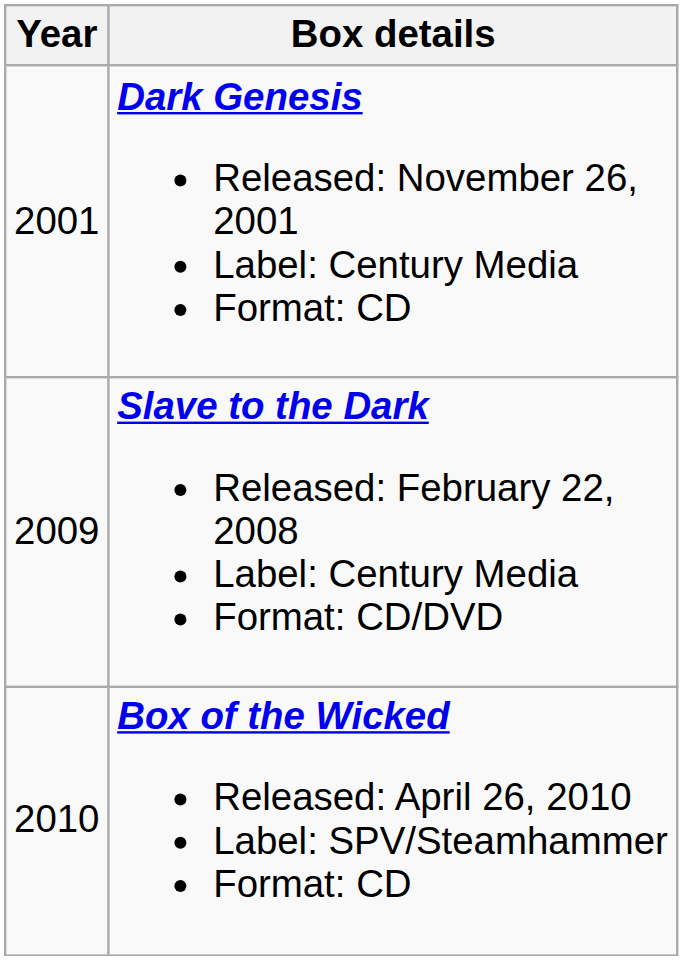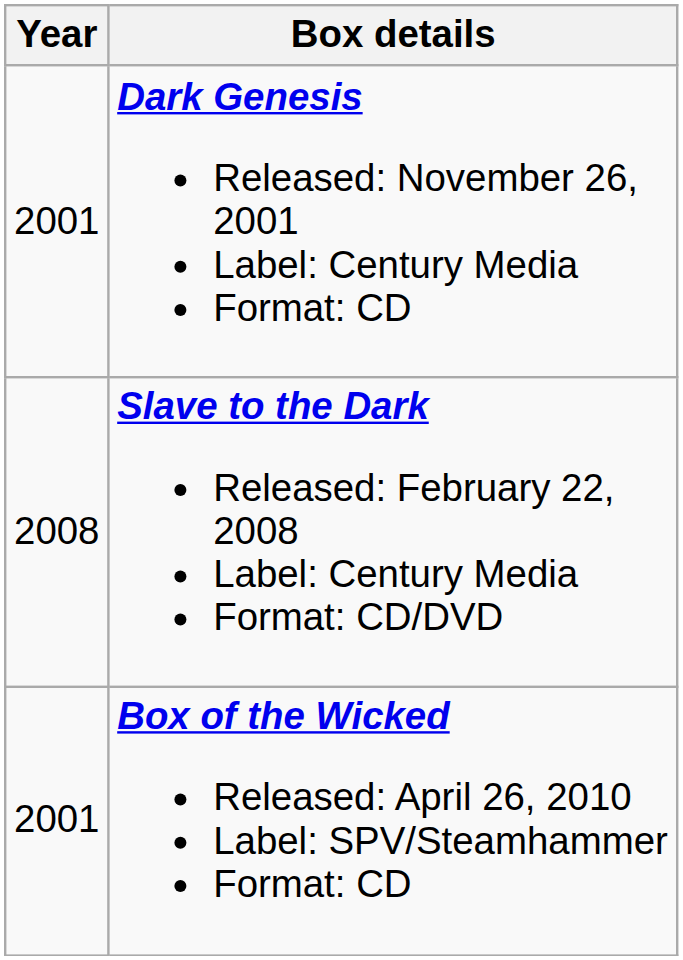(57, 531) 2009 -> (57, 531) 2008
(57, 820) 2010 -> (57, 820) 2001
